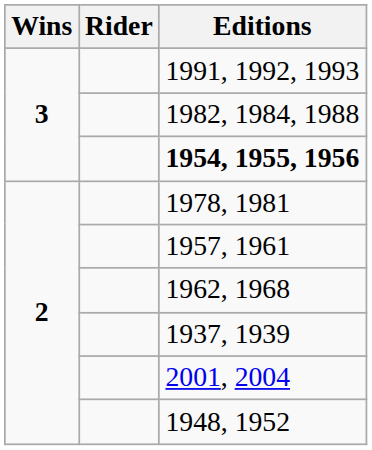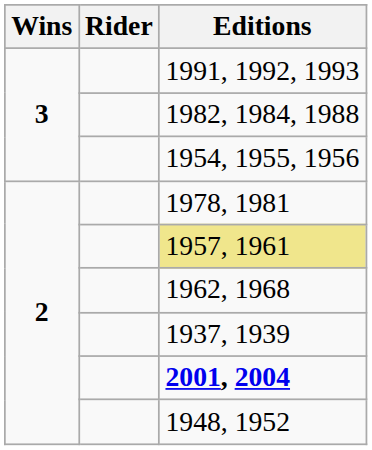(262, 158) bold -> (262, 158) normal
(228, 245) no background -> (228, 245) khaki background
(228, 377) normal -> (228, 377) bold
